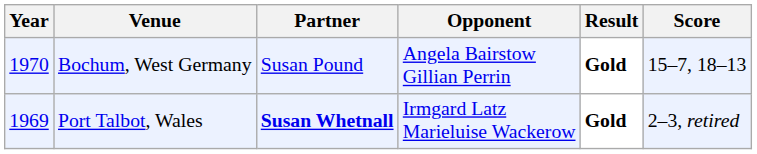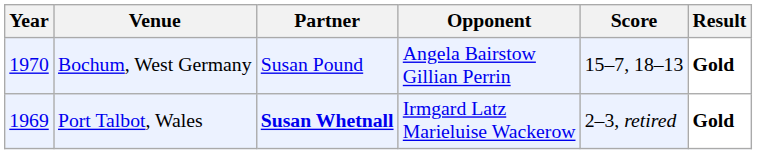columns swapped: (697, 21) <-> (612, 21)
